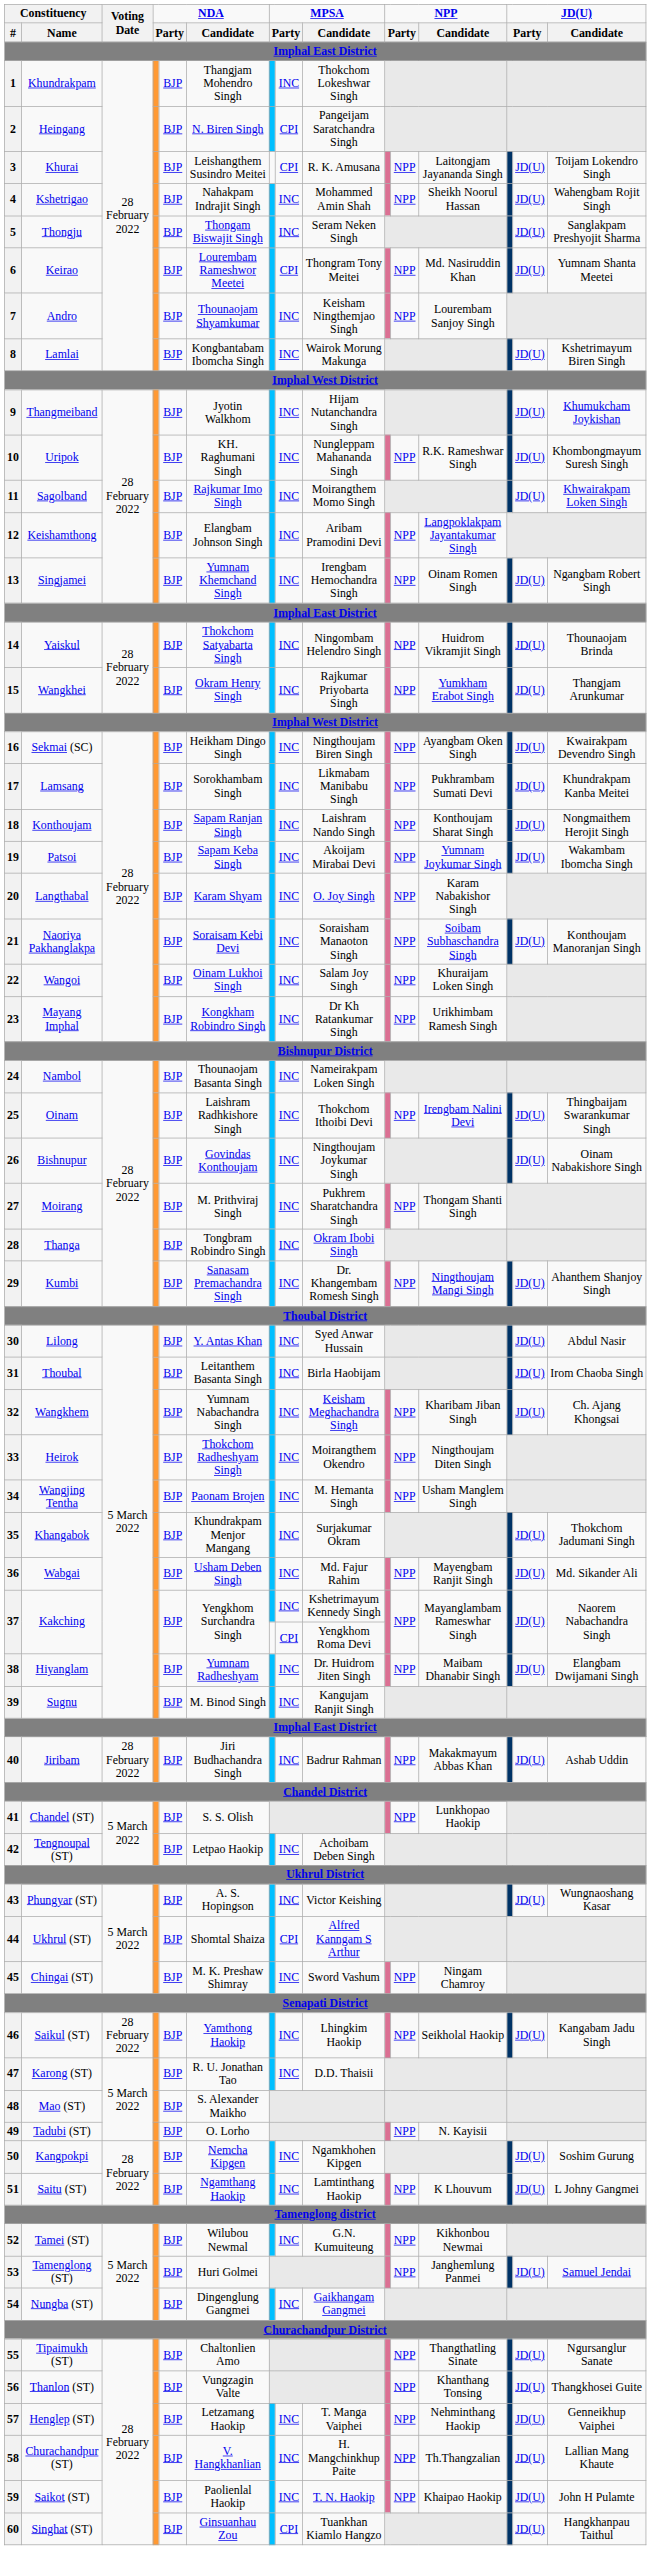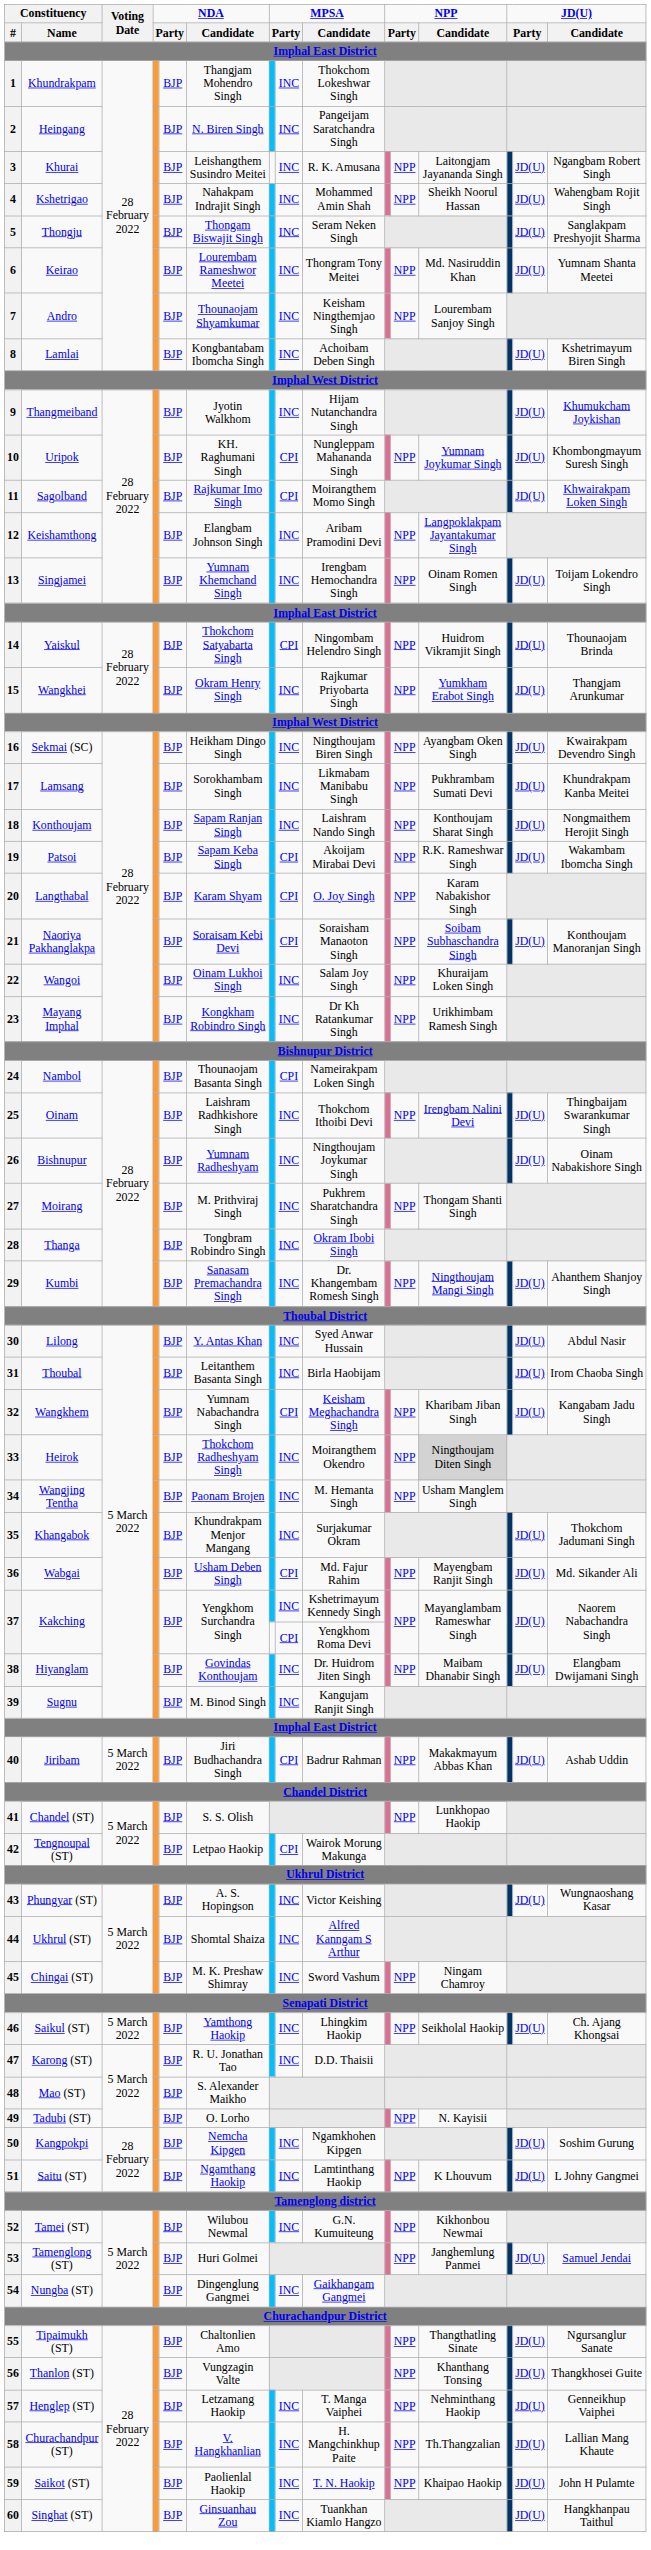(289, 128) CPI -> (289, 128) INC
(289, 167) CPI -> (289, 167) INC
(597, 167) Toijam Lokendro Singh -> (597, 167) Ngangbam Robert Singh
(289, 270) CPI -> (289, 270) INC
(344, 354) Wairok Morung Makunga -> (344, 354) Achoibam Deben Singh
(289, 457) INC -> (289, 457) CPI
(463, 457) R.K. Rameshwar Singh -> (463, 457) Yumnam Joykumar Singh
(289, 496) INC -> (289, 496) CPI
(597, 580) Ngangbam Robert Singh -> (597, 580) Toijam Lokendro Singh
(289, 644) INC -> (289, 644) CPI
(289, 857) INC -> (289, 857) CPI
(463, 857) Yumnam Joykumar Singh -> (463, 857) R.K. Rameshwar Singh
(289, 896) INC -> (289, 896) CPI
(289, 941) INC -> (289, 941) CPI
(289, 1076) INC -> (289, 1076) CPI
(228, 1160) Govindas Konthoujam -> (228, 1160) Yumnam Radheshyam
(289, 1412) INC -> (289, 1412) CPI
(597, 1412) Ch. Ajang Khongsai -> (597, 1412) Kangabam Jadu Singh
(463, 1457) no background -> (463, 1457) lightgrey background
(289, 1573) INC -> (289, 1573) CPI
(228, 1670) Yumnam Radheshyam -> (228, 1670) Govindas Konthoujam
(127, 1759) 28 February 2022 -> (127, 1759) 5 March 2022
(289, 1759) INC -> (289, 1759) CPI
(289, 1849) INC -> (289, 1849) CPI
(344, 1849) Achoibam Deben Singh -> (344, 1849) Wairok Morung Makunga
(289, 1939) CPI -> (289, 1939) INC
(127, 2035) 28 February 2022 -> (127, 2028) 5 March 2022
(597, 2035) Kangabam Jadu Singh -> (597, 2028) Ch. Ajang Khongsai
(289, 2528) CPI -> (289, 2515) INC
